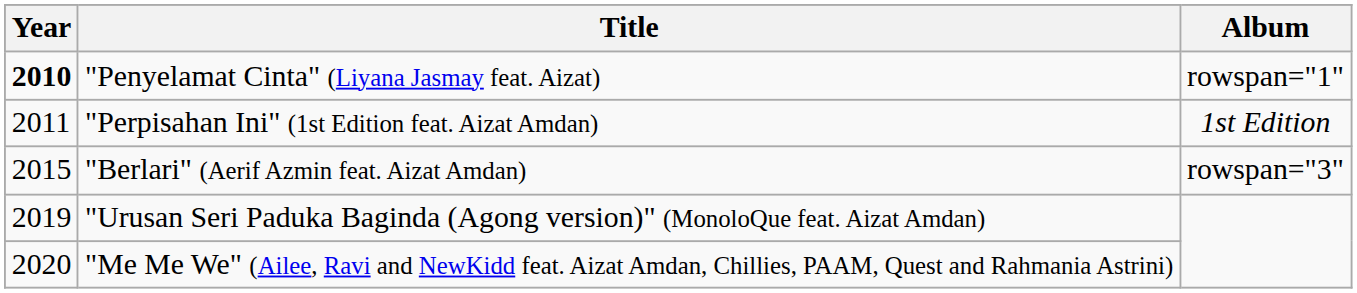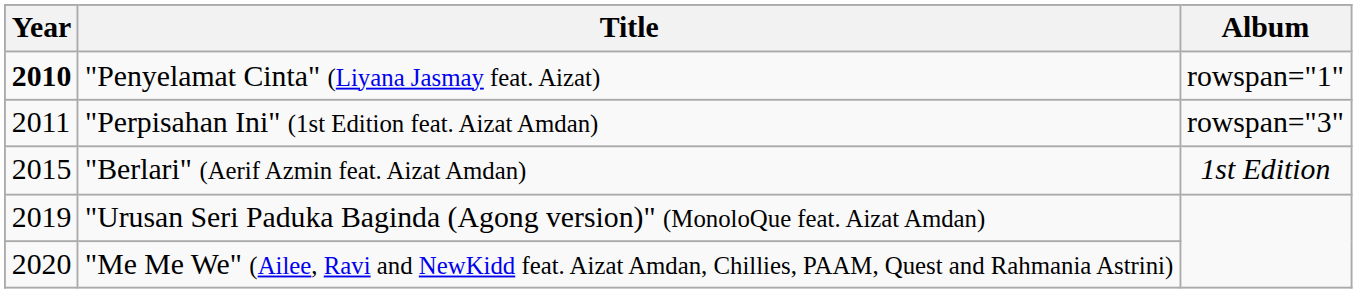(1265, 122) 1st Edition -> (1265, 122) rowspan="3"
(1265, 169) rowspan="3" -> (1265, 169) 1st Edition
